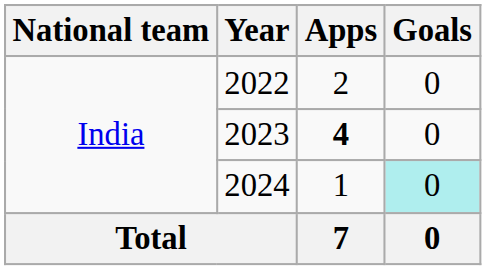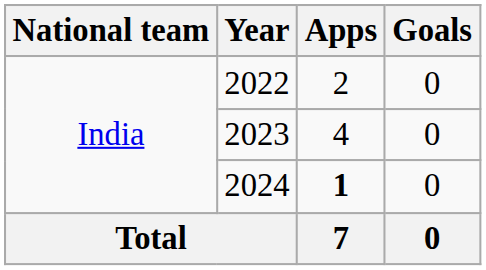(341, 133) bold -> (341, 133) normal
(341, 185) normal -> (341, 185) bold
(432, 185) paleturquoise background -> (432, 185) no background
